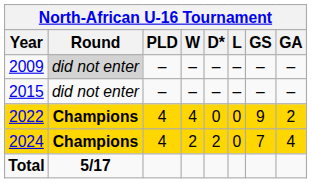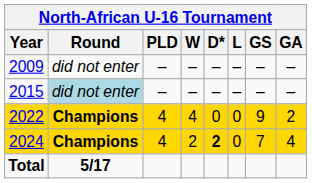(96, 67) lightgrey background -> (96, 67) no background
(96, 92) no background -> (96, 92) lightblue background
(216, 141) normal -> (216, 141) bold
